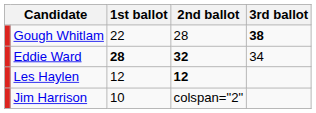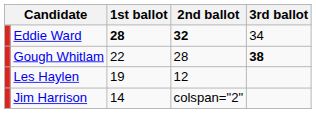rows swapped: (59, 35) <-> (48, 56)
(117, 77) 12 -> (117, 77) 19
(181, 77) bold -> (181, 77) normal
(117, 98) 10 -> (117, 98) 14
